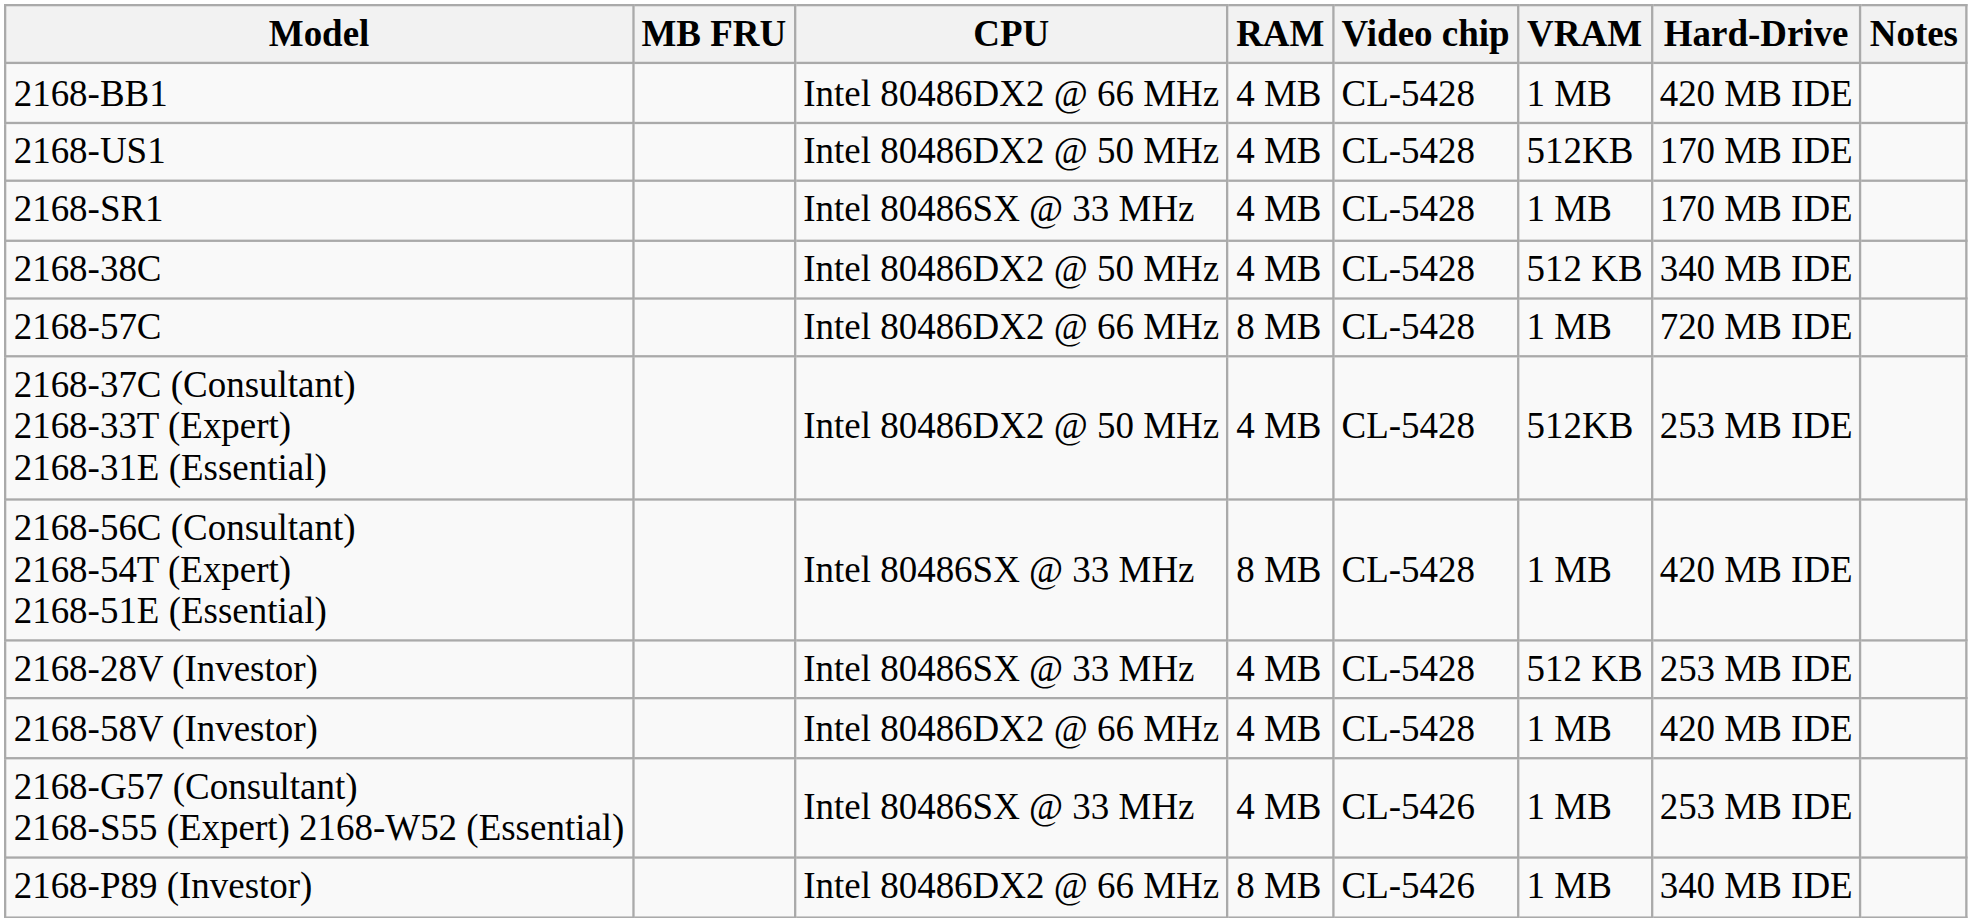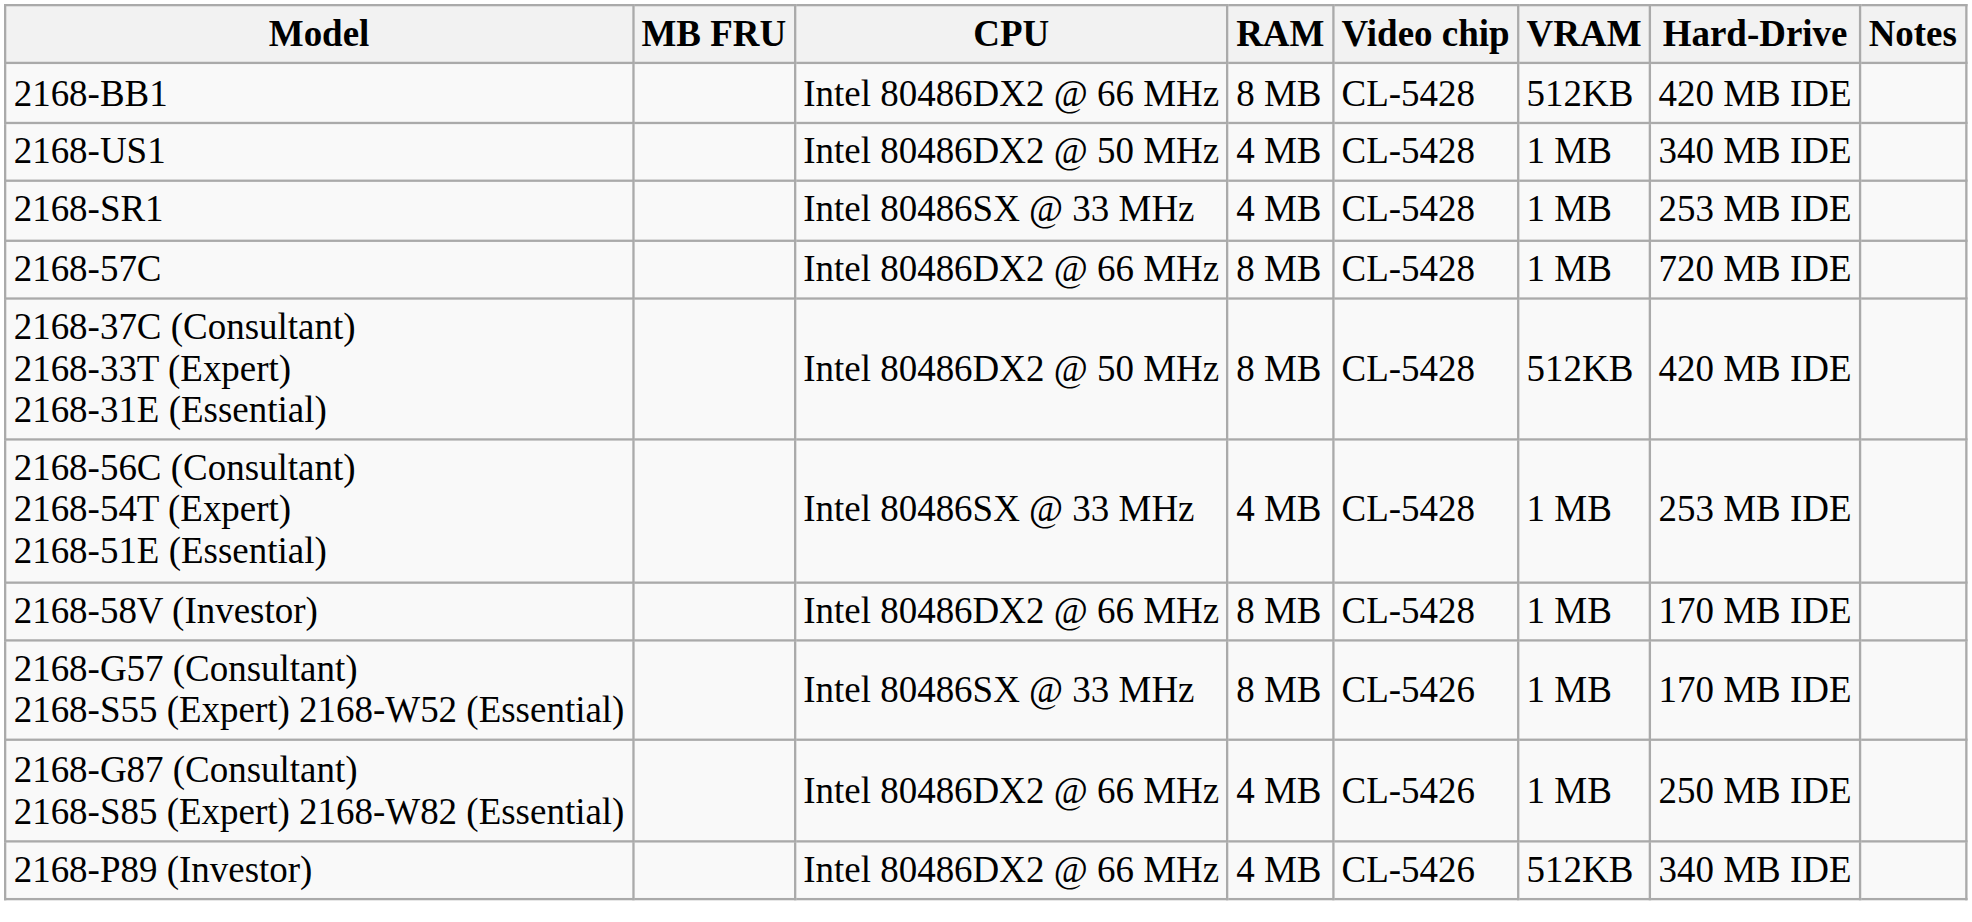(1279, 92) 4 MB -> (1279, 92) 8 MB
(1569, 92) 1 MB -> (1580, 92) 512KB
(1580, 151) 512KB -> (1569, 151) 1 MB
(1756, 151) 170 MB IDE -> (1755, 151) 340 MB IDE
(1756, 209) 170 MB IDE -> (1755, 209) 253 MB IDE
- row: (88, 268)
(1279, 427) 4 MB -> (1279, 368) 8 MB
(1756, 427) 253 MB IDE -> (1755, 368) 420 MB IDE
(1279, 568) 8 MB -> (1279, 510) 4 MB
(1756, 568) 420 MB IDE -> (1755, 510) 253 MB IDE
- row: (166, 669)
(1279, 727) 4 MB -> (1279, 610) 8 MB
(1756, 727) 420 MB IDE -> (1755, 610) 170 MB IDE
(1279, 807) 4 MB -> (1279, 689) 8 MB
(1756, 807) 253 MB IDE -> (1755, 689) 170 MB IDE
+ row: (319, 790)
(1279, 886) 8 MB -> (1279, 869) 4 MB
(1569, 886) 1 MB -> (1580, 869) 512KB
